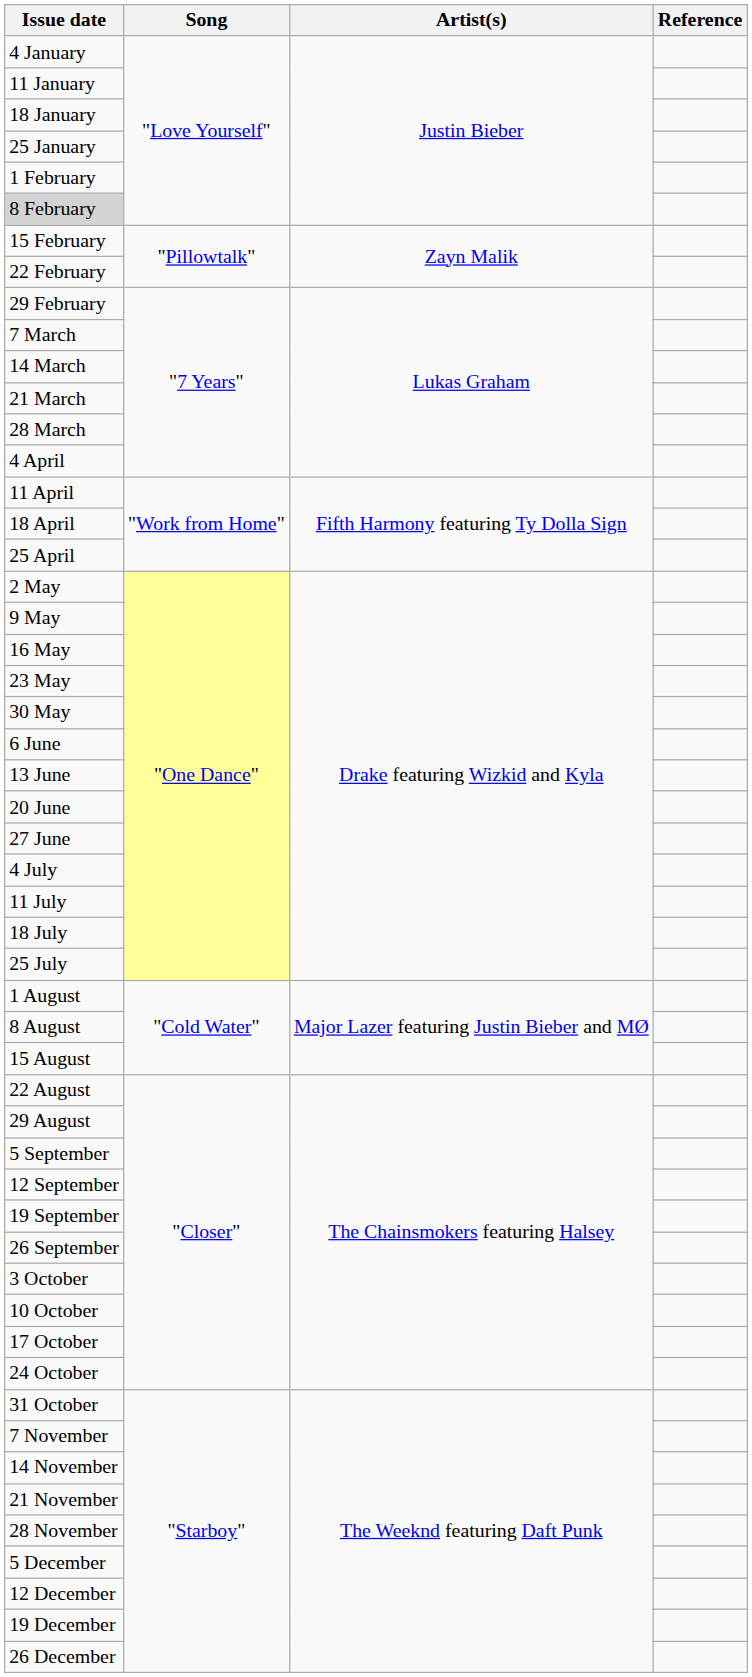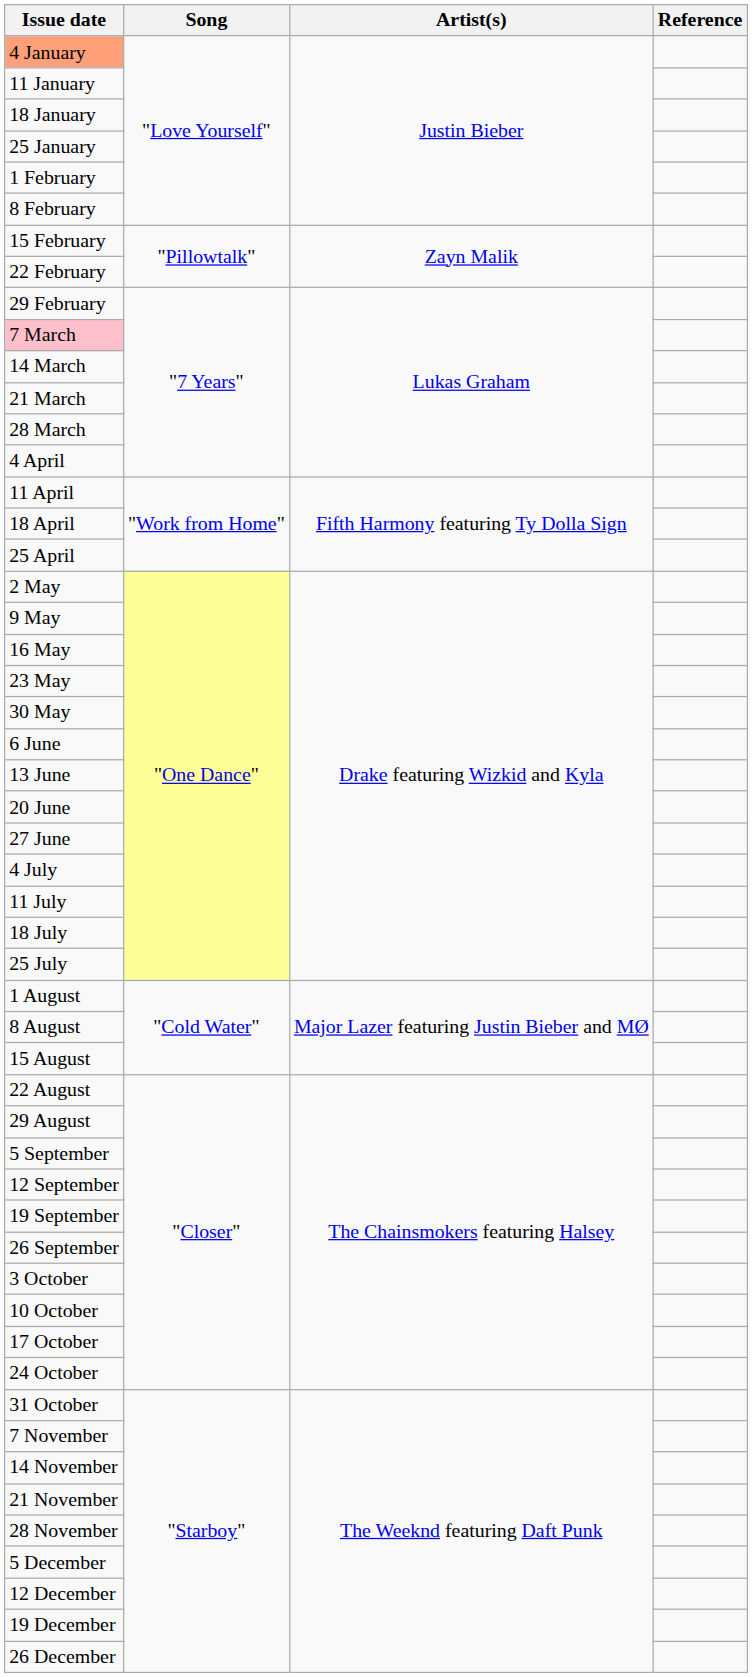(47, 51) no background -> (47, 51) lightsalmon background
(52, 209) lightgrey background -> (52, 209) no background
(43, 334) no background -> (43, 334) pink background
